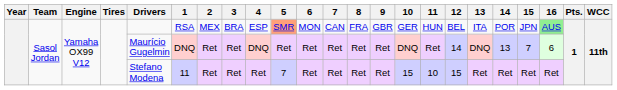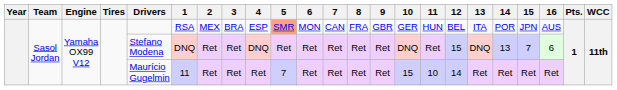(551, 27) lightgreen background -> (551, 27) no background
(150, 47) Maurício Gugelmin -> (146, 47) Stefano Modena
(456, 47) 14 -> (456, 47) 15
(146, 73) Stefano Modena -> (150, 73) Maurício Gugelmin
(456, 73) 15 -> (456, 73) 14
